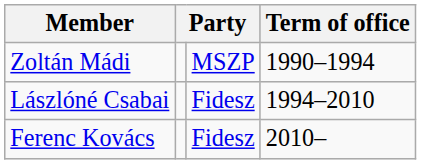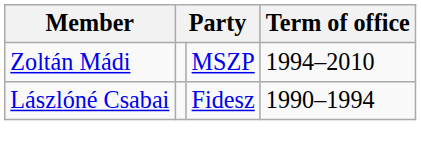(320, 61) 1990–1994 -> (320, 61) 1994–2010
(320, 100) 1994–2010 -> (320, 100) 1990–1994
- row: (82, 138)
